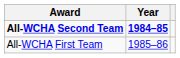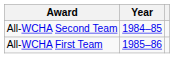(65, 28) bold -> (62, 28) normal
(148, 28) bold -> (142, 28) normal
